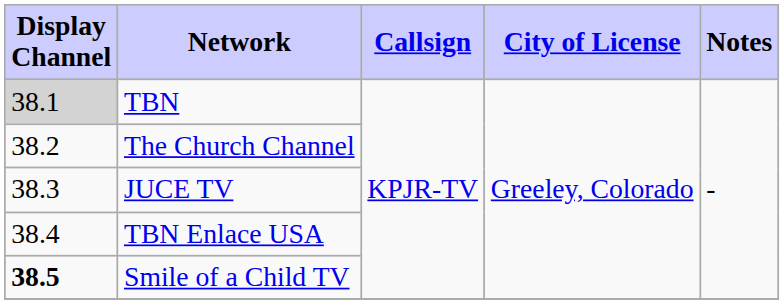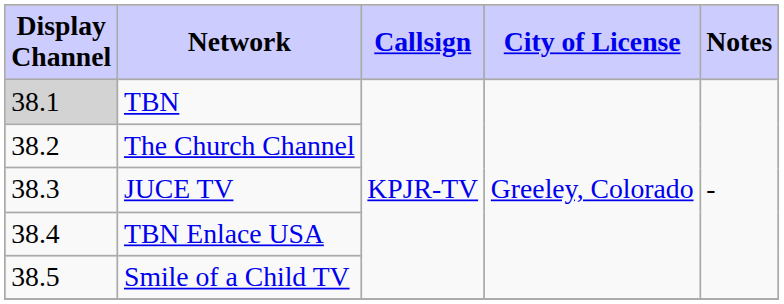(35, 277) bold -> (35, 277) normal
